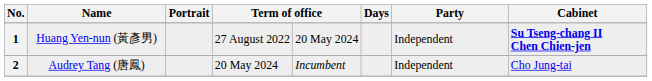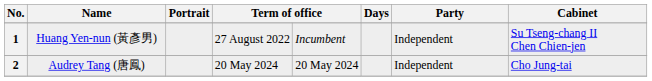(327, 39) 20 May 2024 -> (320, 39) Incumbent
(557, 39) bold -> (554, 39) normal
(320, 65) Incumbent -> (327, 65) 20 May 2024
